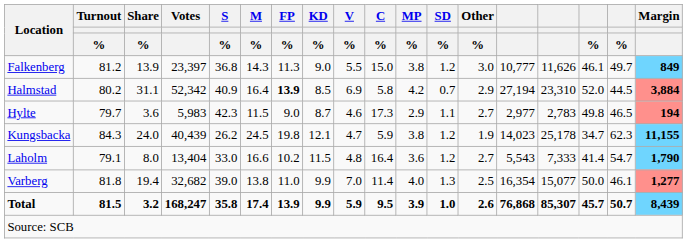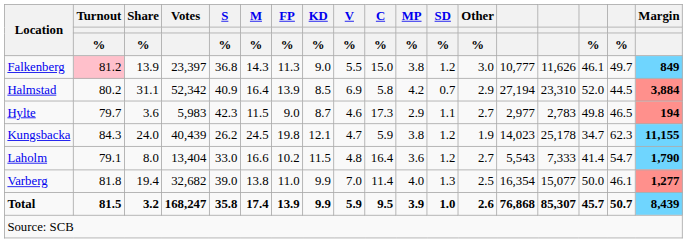(110, 67) no background -> (110, 67) pink background
(289, 90) bold -> (289, 90) normal
